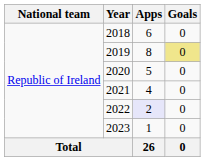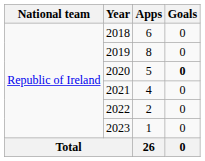(182, 52) khaki background -> (182, 52) no background
(182, 71) normal -> (182, 71) bold
(149, 109) lavender background -> (149, 109) no background
